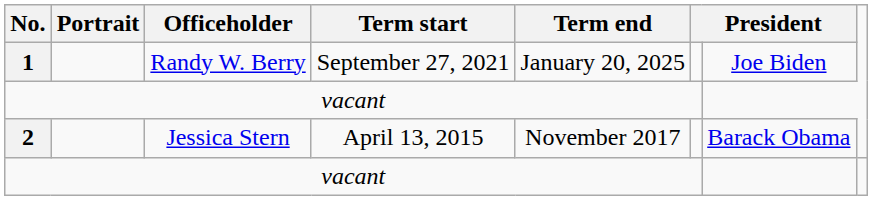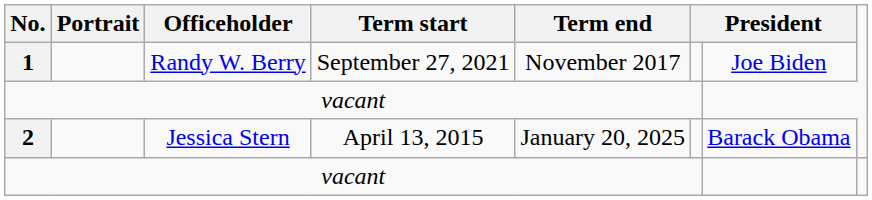(603, 61) January 20, 2025 -> (603, 61) November 2017
(603, 137) November 2017 -> (603, 137) January 20, 2025
